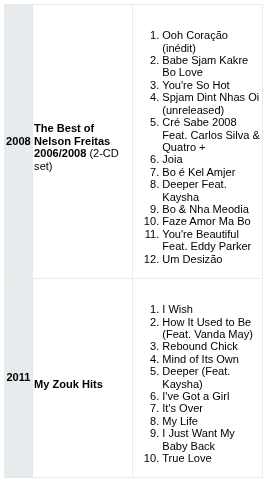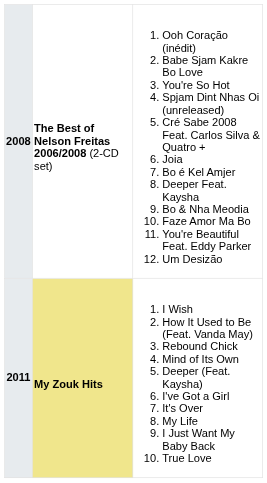(68, 384) no background -> (68, 384) khaki background
